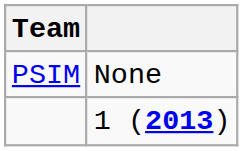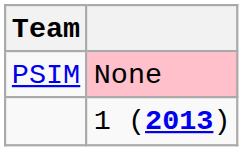(128, 75) no background -> (128, 75) pink background
